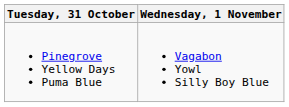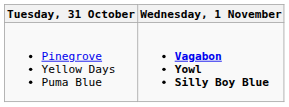(211, 69) normal -> (211, 69) bold
